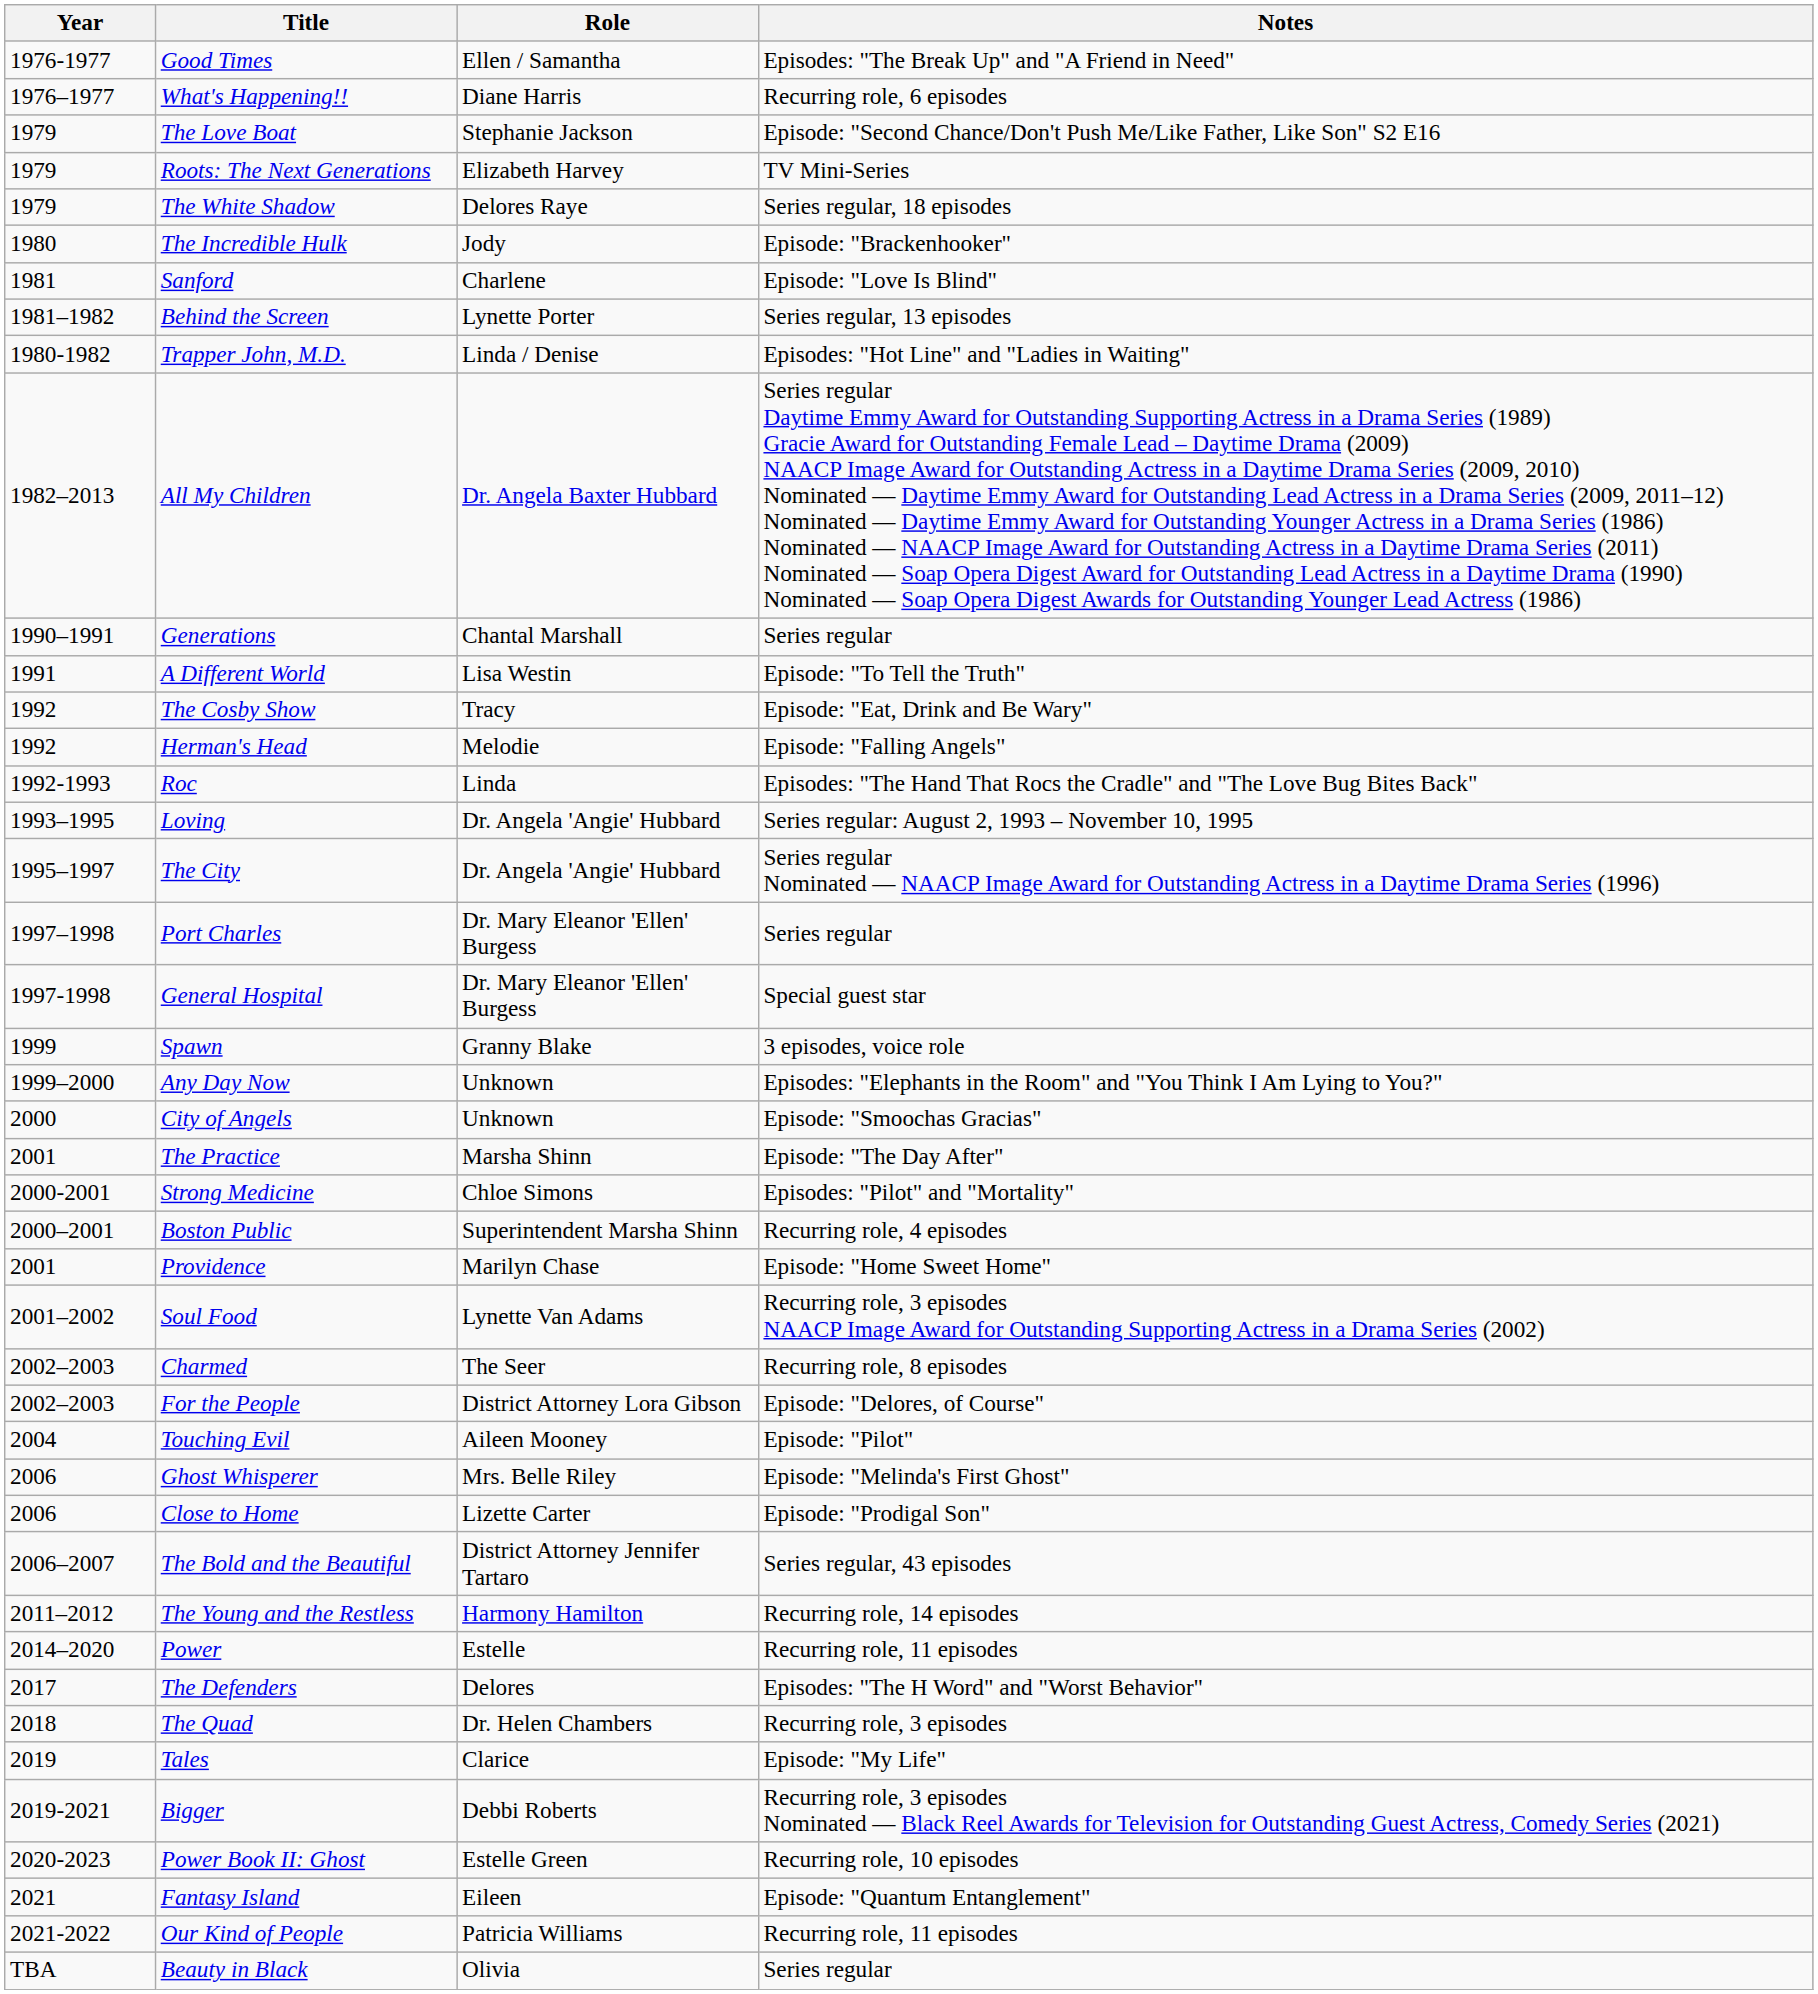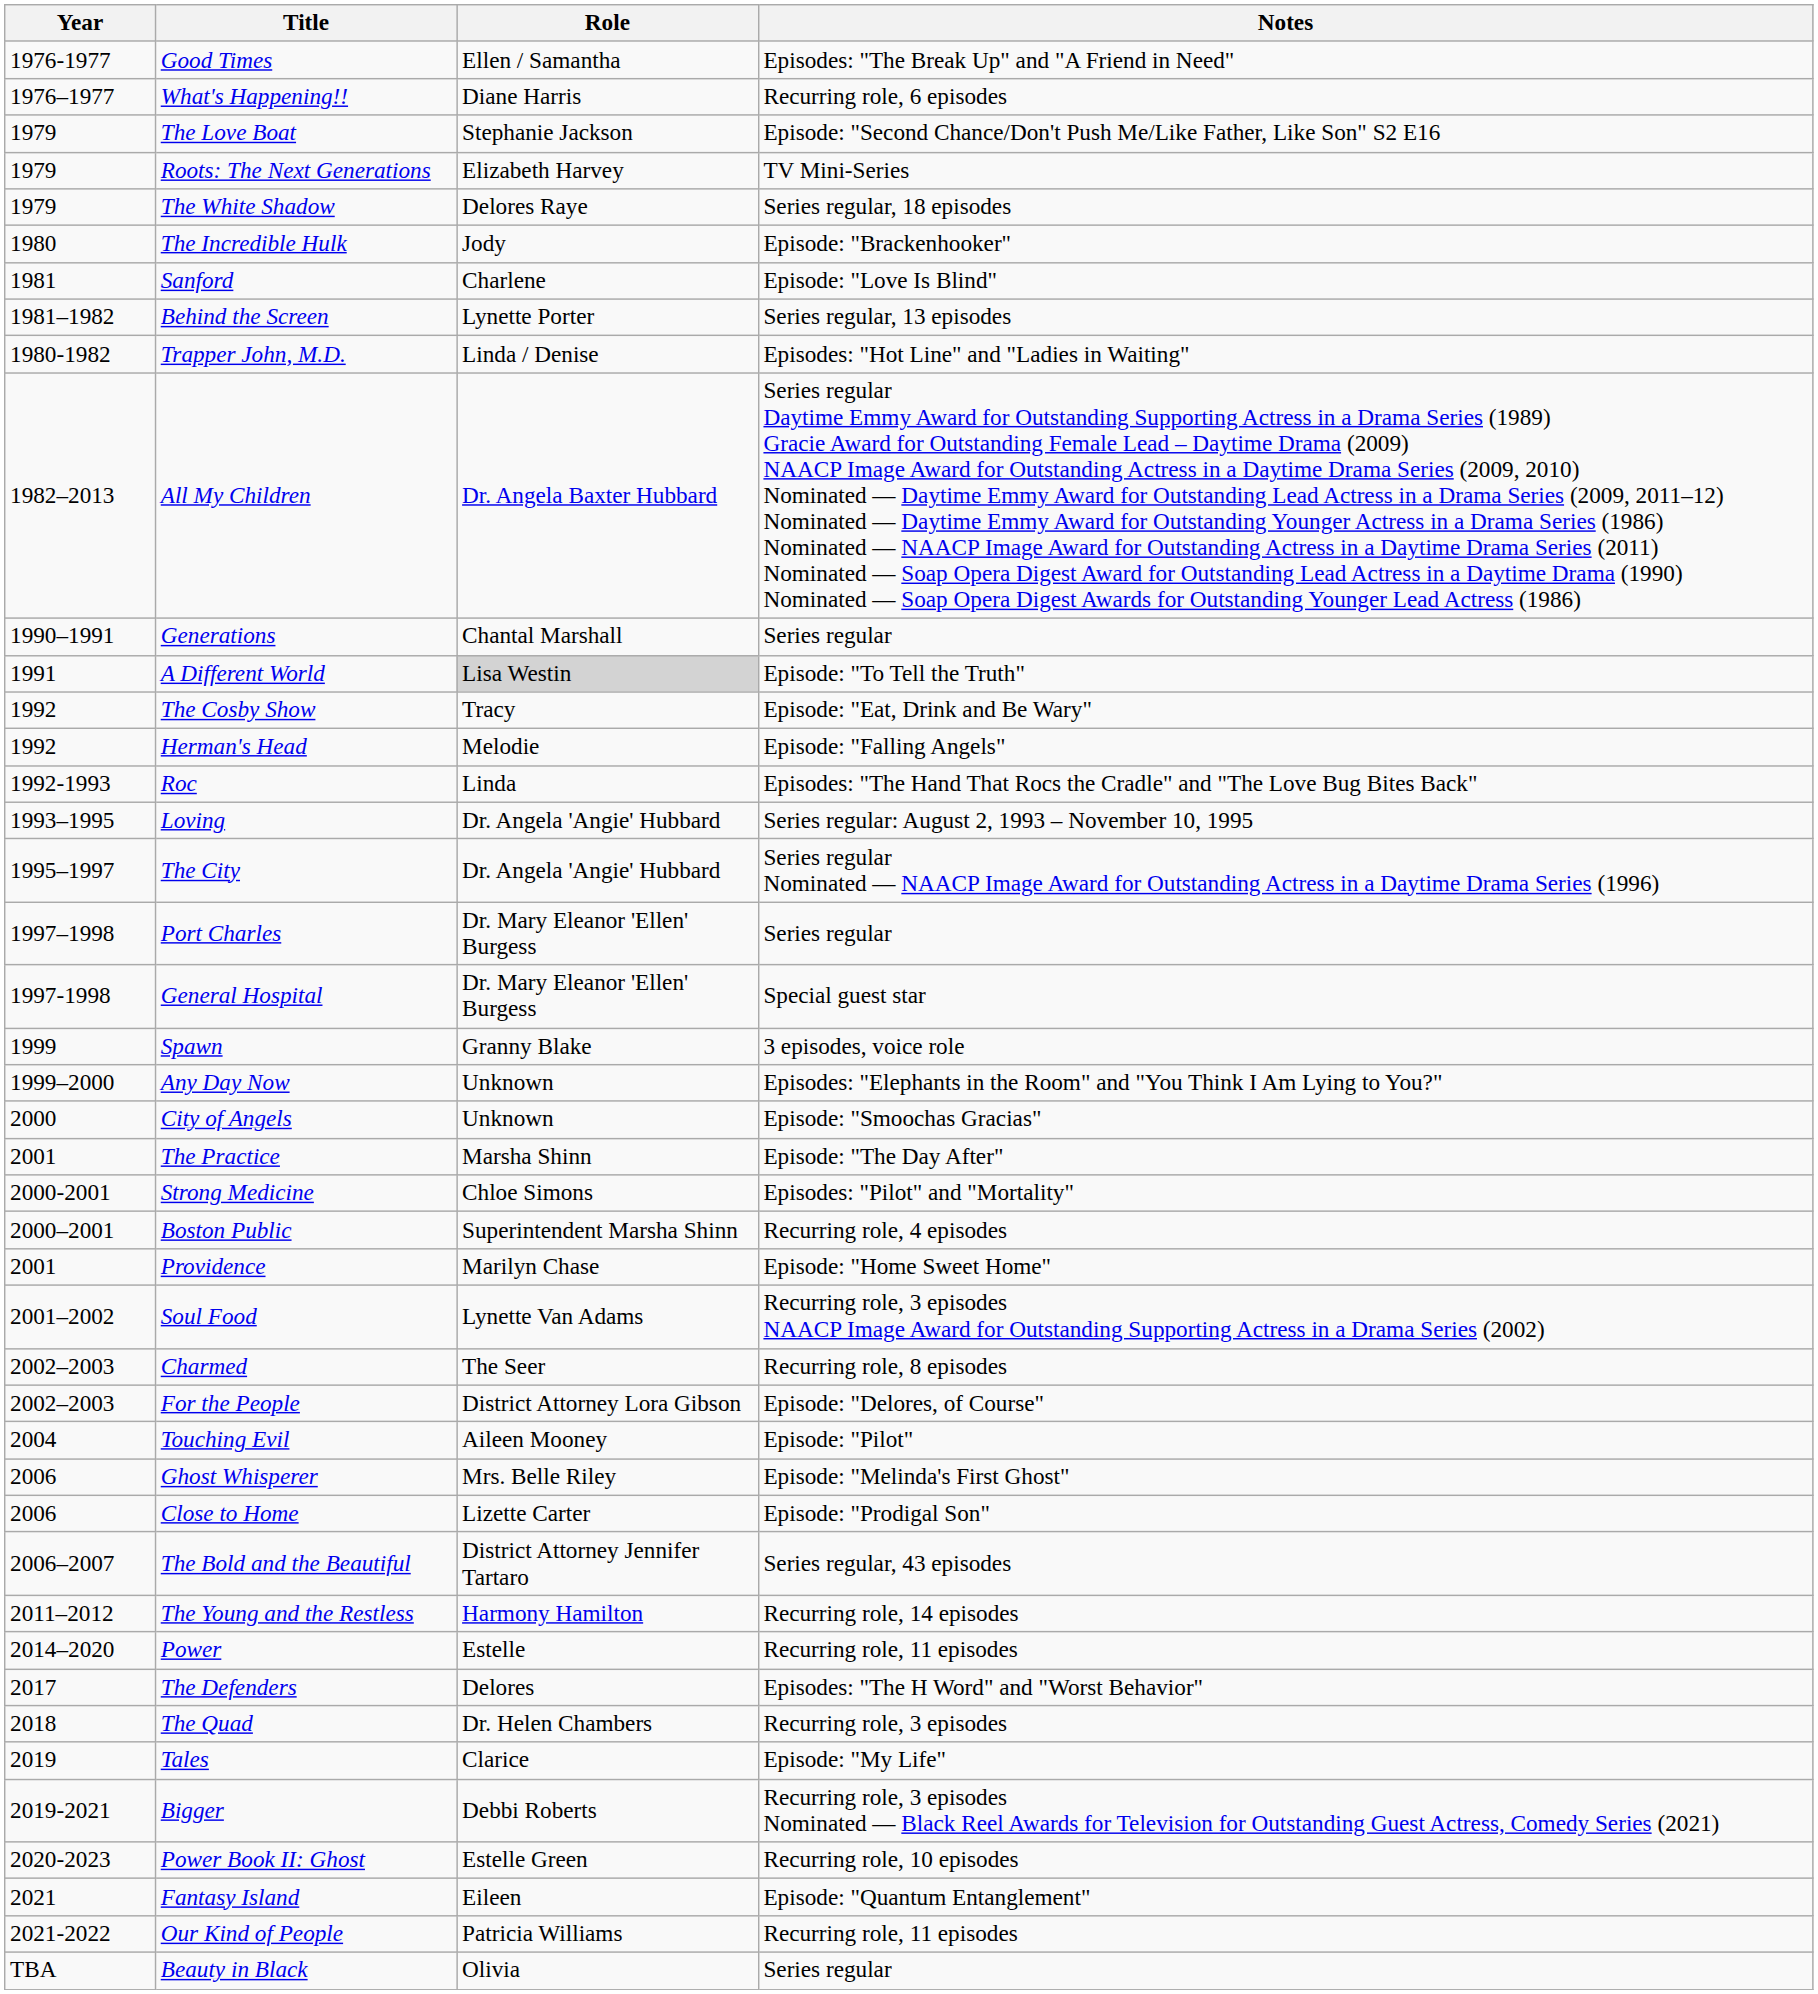(517, 673) no background -> (517, 673) lightgrey background
